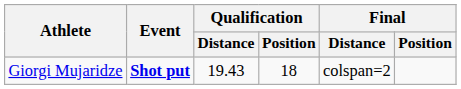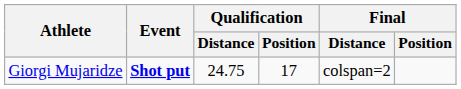(226, 71) 19.43 -> (226, 71) 24.75
(289, 71) 18 -> (289, 71) 17
